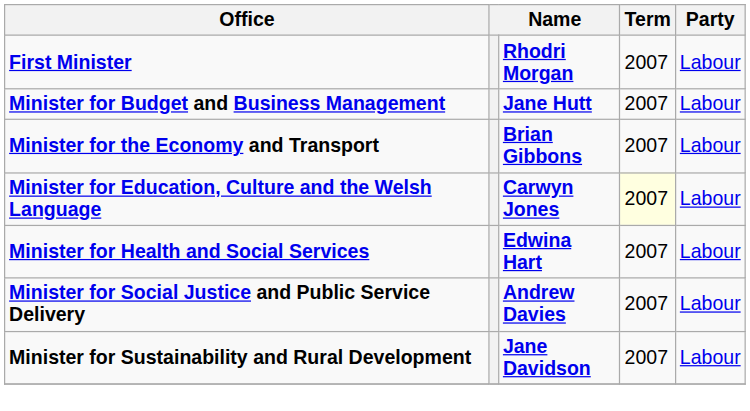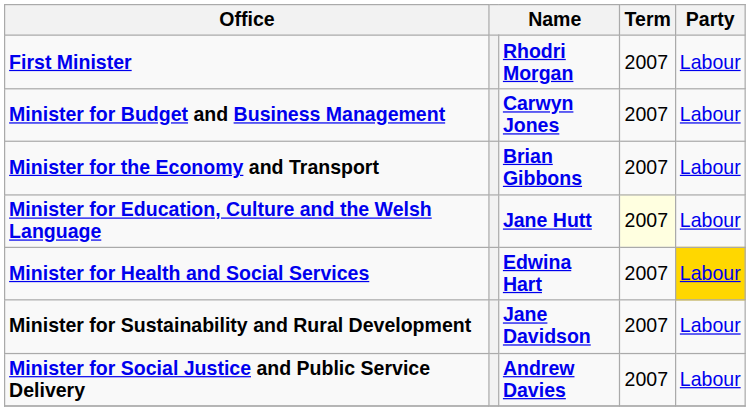(547, 103) Jane Hutt -> (538, 114) Carwyn Jones
(538, 198) Carwyn Jones -> (547, 220) Jane Hutt
(710, 251) no background -> (710, 273) gold background
rows swapped: (220, 304) <-> (240, 357)
